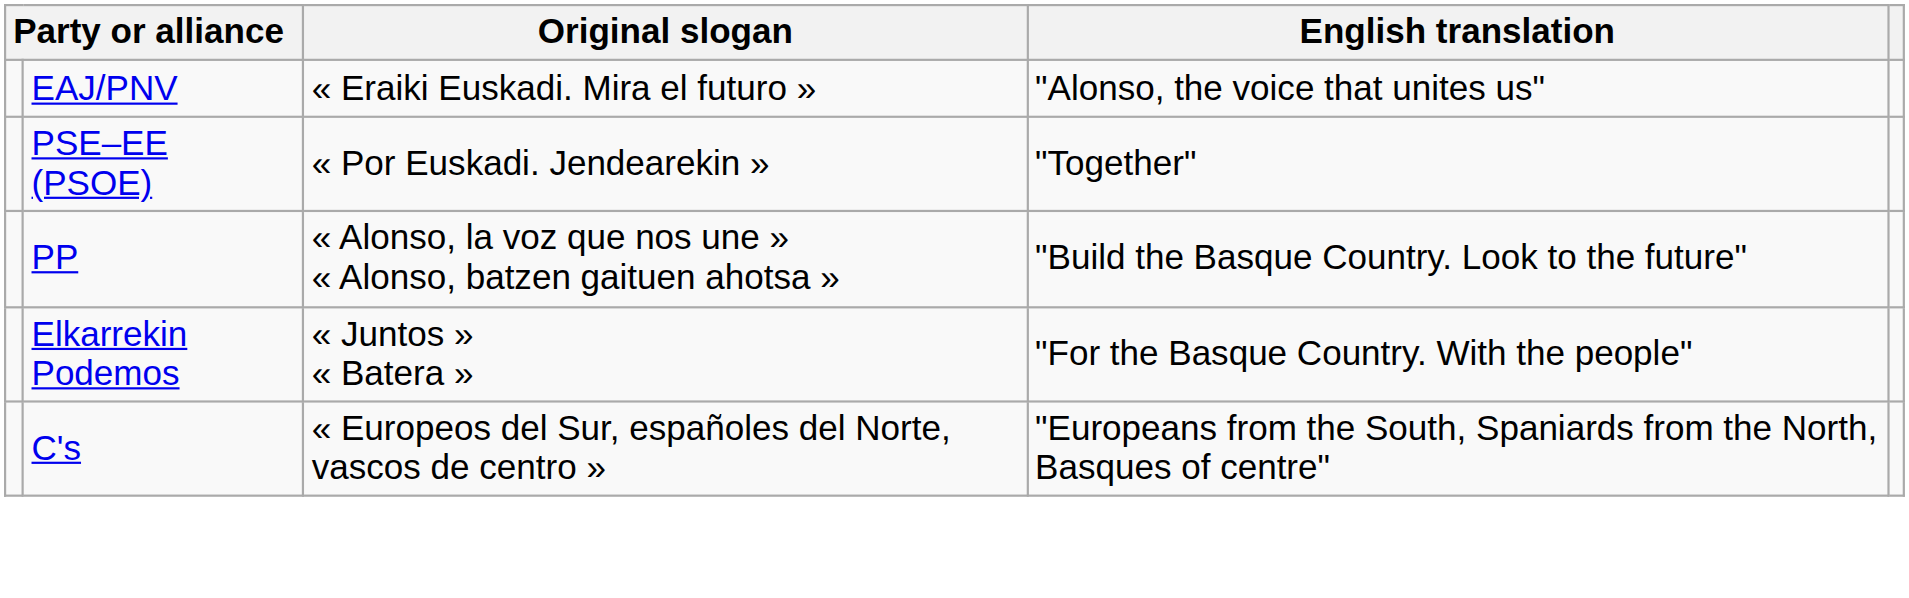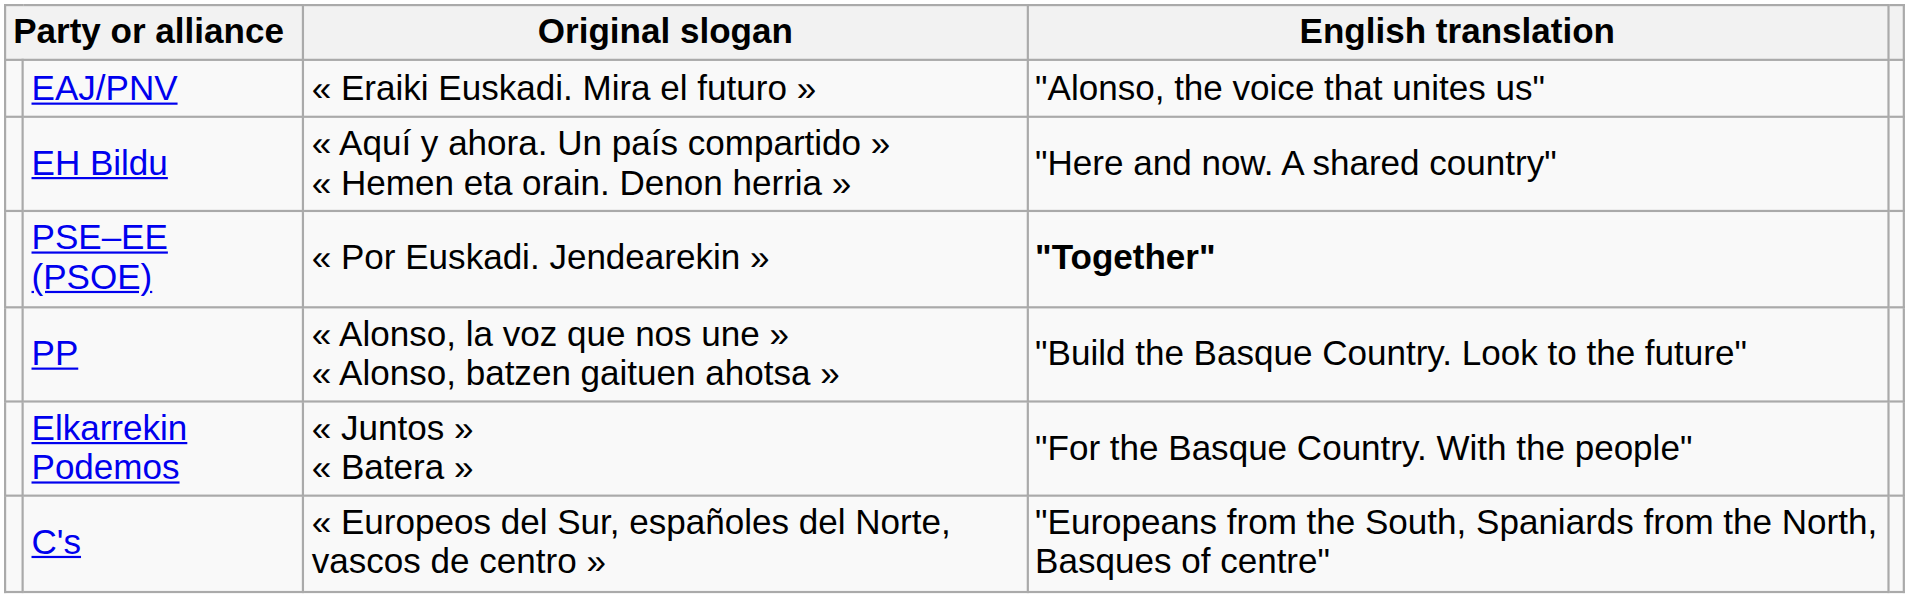+ row: (100, 163)
(1116, 163) normal -> (1125, 258) bold
